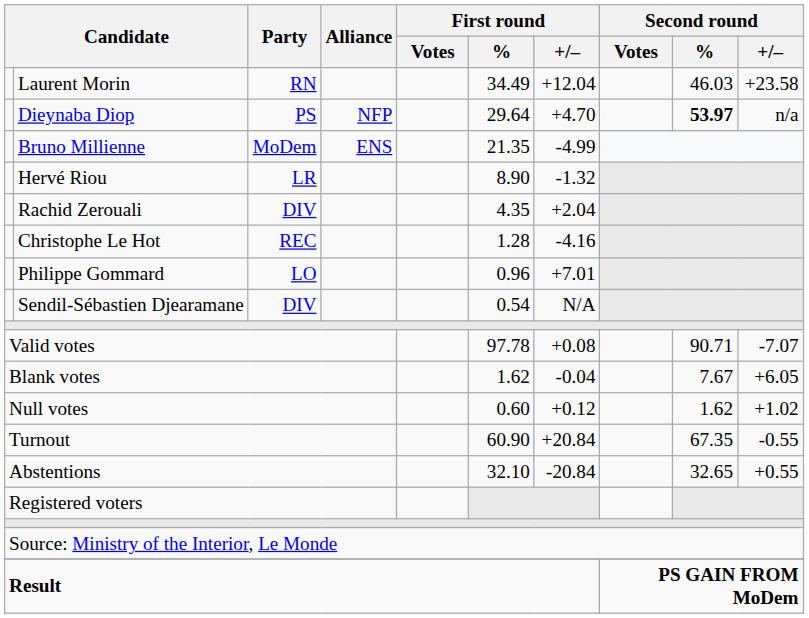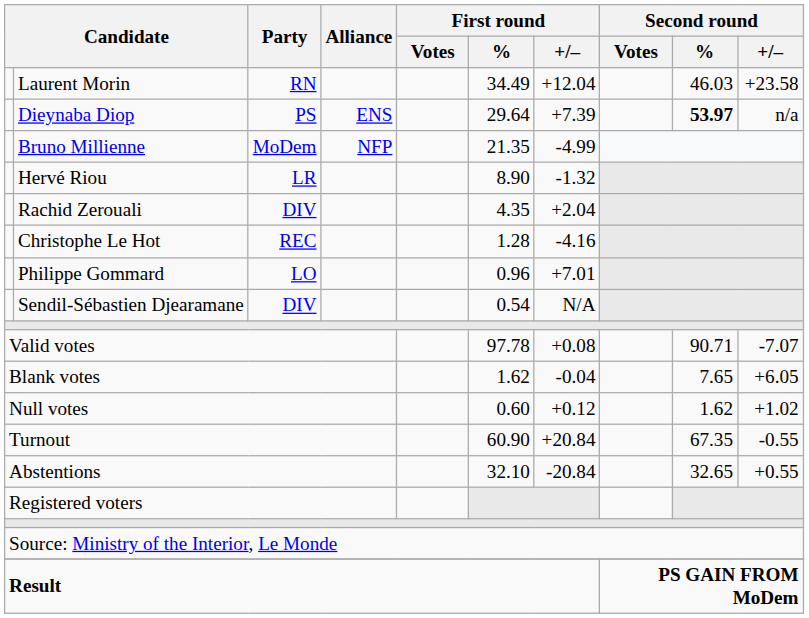(375, 115) NFP -> (374, 115) ENS
(573, 115) +4.70 -> (573, 115) +7.39
(374, 146) ENS -> (375, 146) NFP
(716, 376) 7.67 -> (716, 376) 7.65
